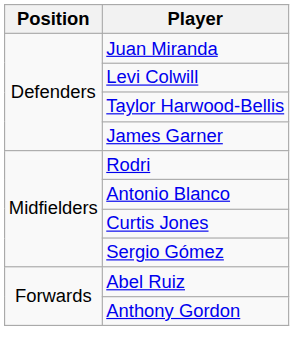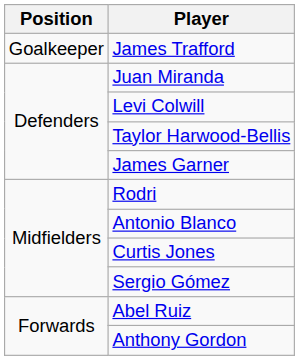+ row: (174, 48)
